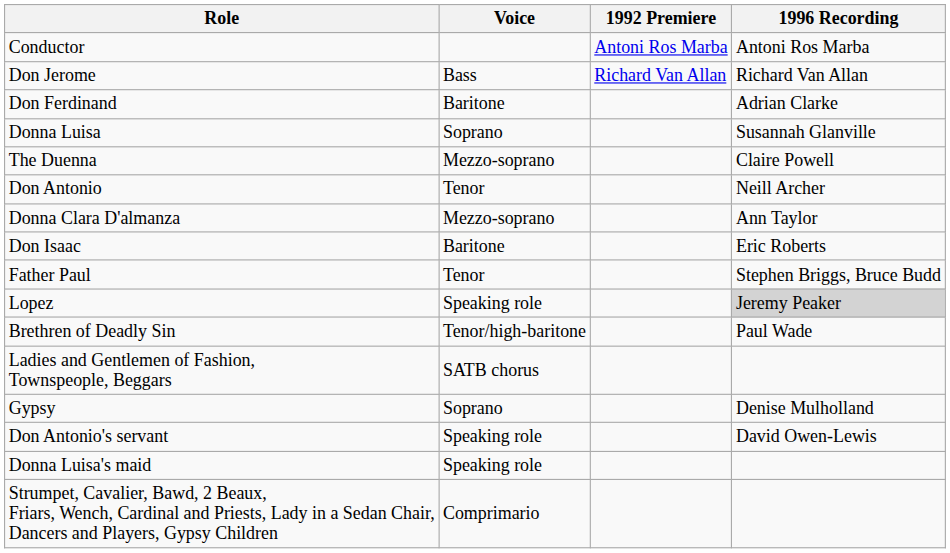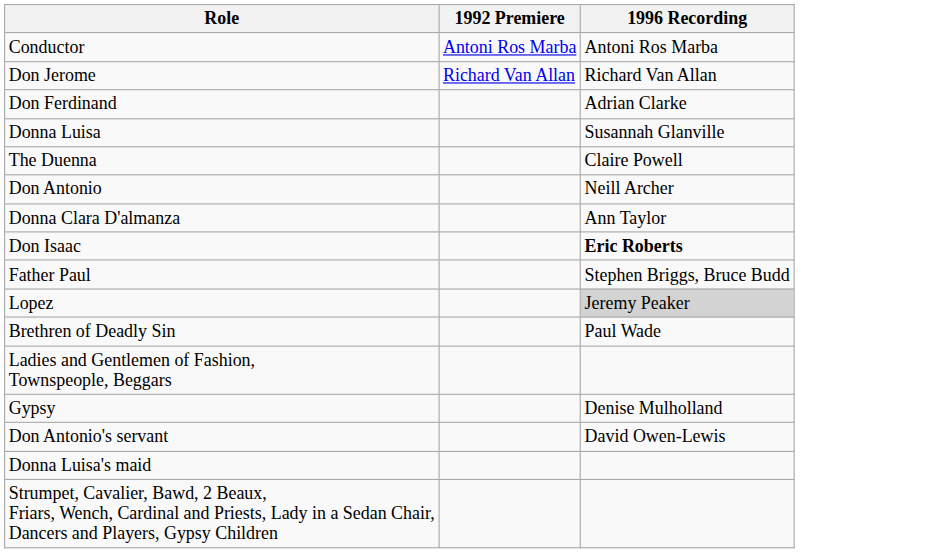- column: (514, 18)
(781, 246) normal -> (634, 246) bold
